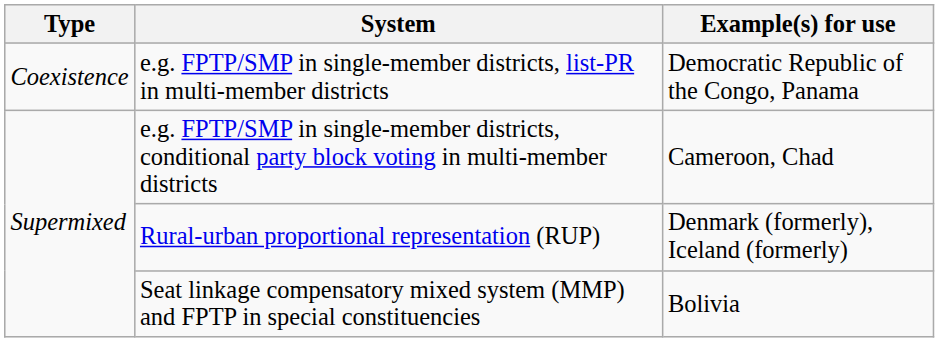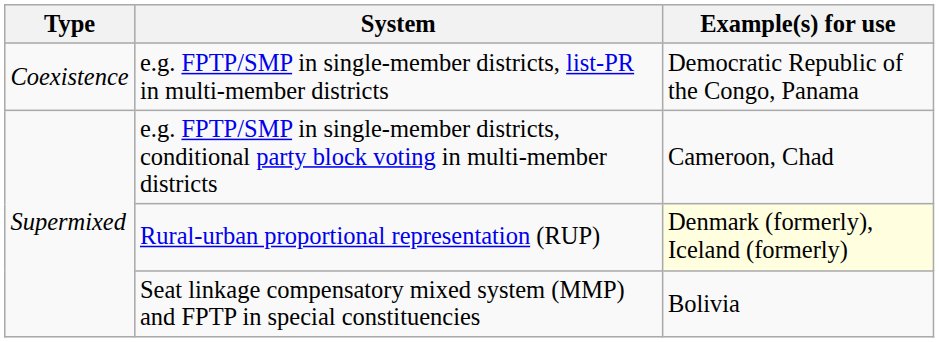(771, 236) no background -> (771, 236) lightyellow background
